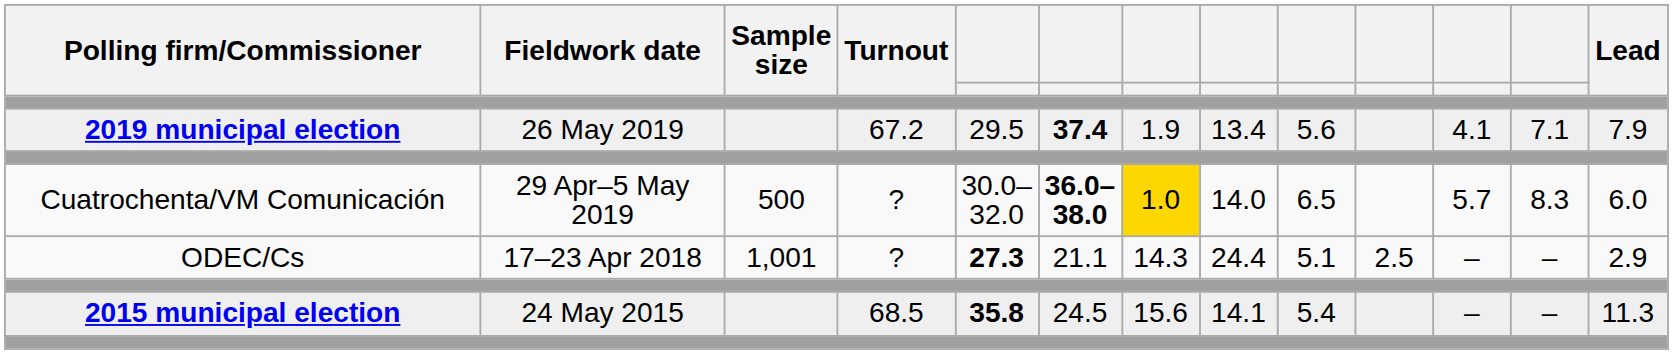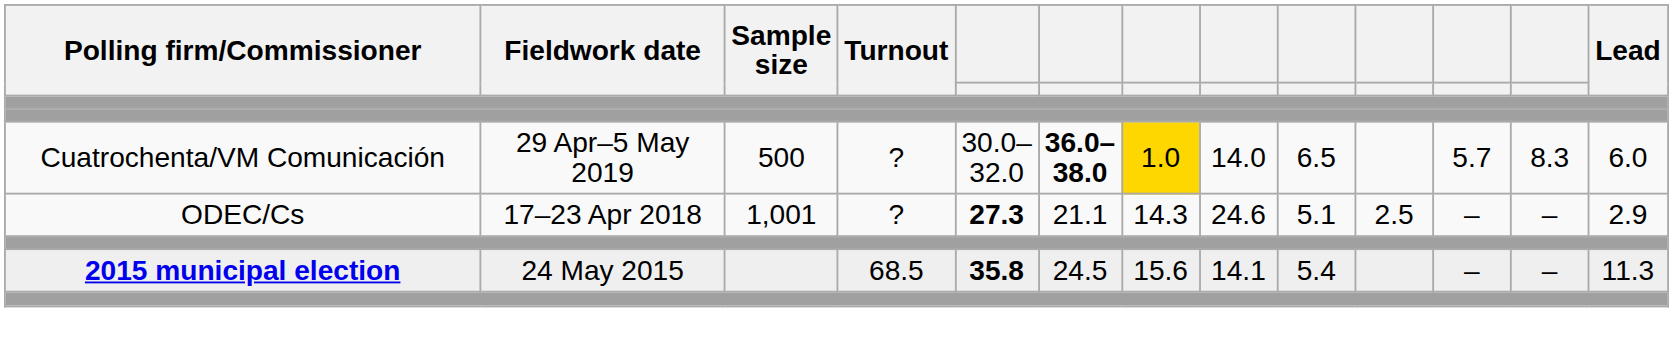- row: (243, 129)
(1238, 257) 24.4 -> (1238, 215) 24.6
